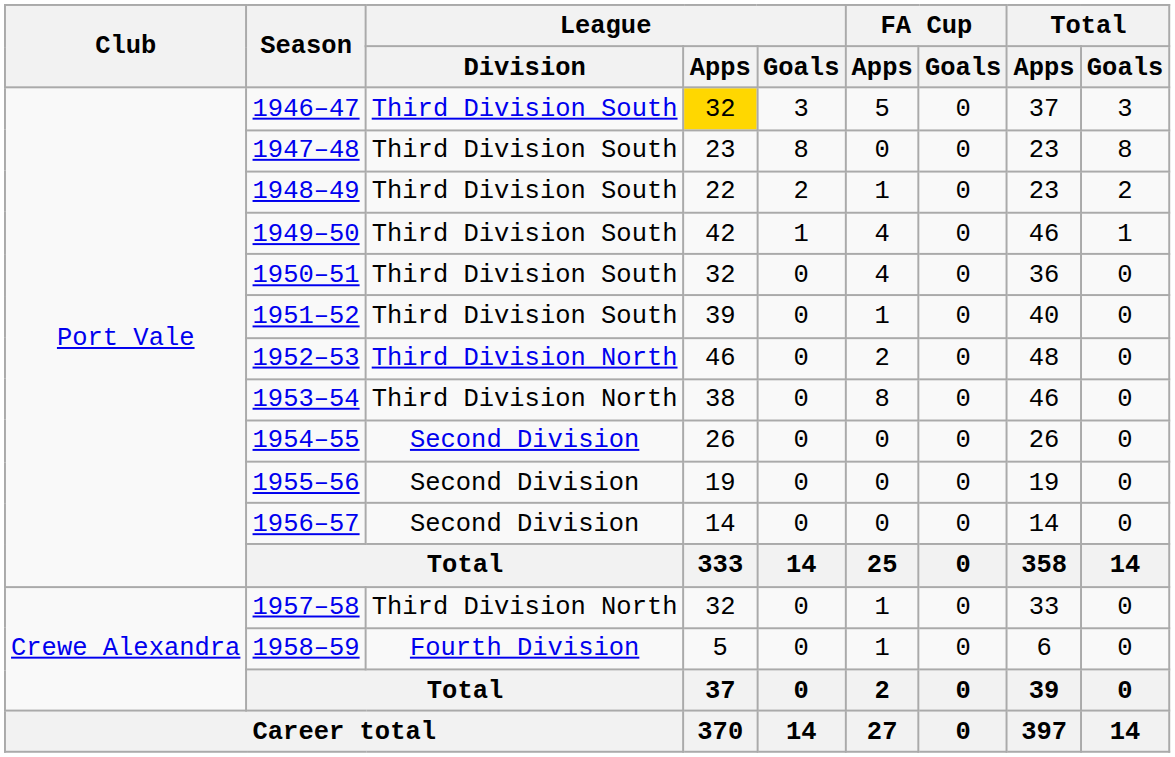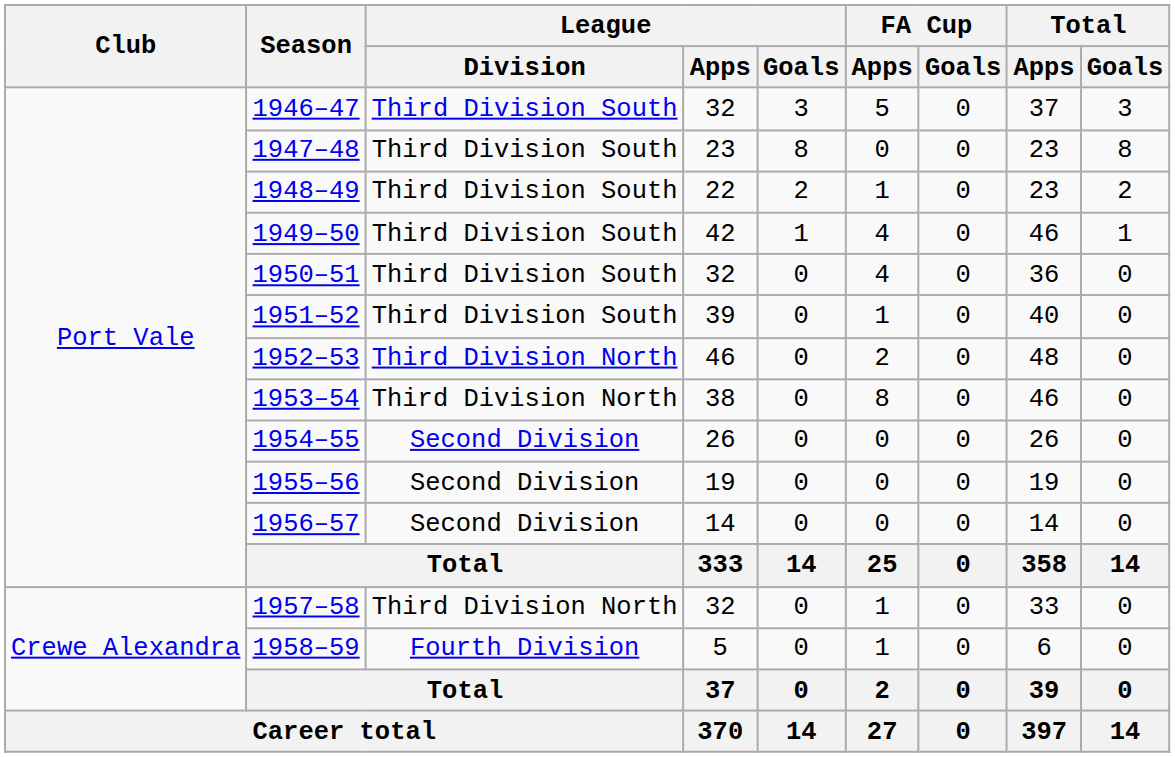(720, 109) gold background -> (720, 109) no background
